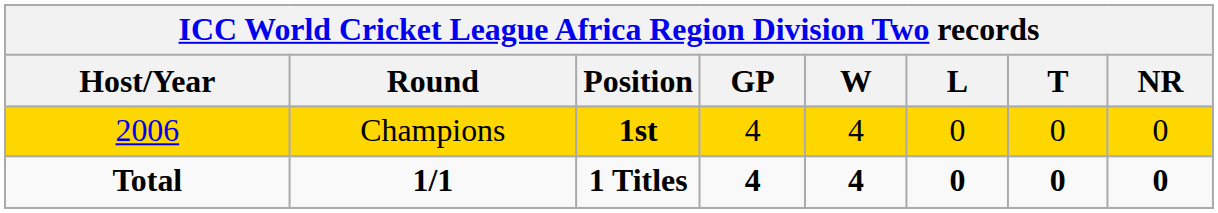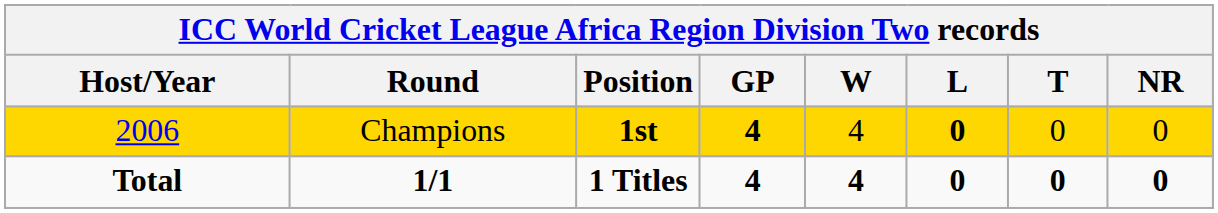(753, 130) normal -> (753, 130) bold
(957, 130) normal -> (957, 130) bold
